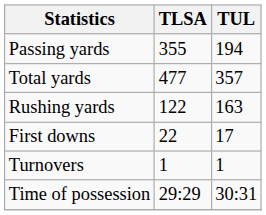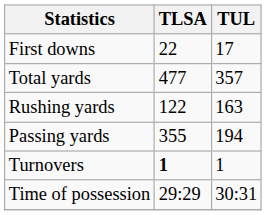rows swapped: (52, 136) <-> (59, 48)
(163, 165) normal -> (163, 165) bold
